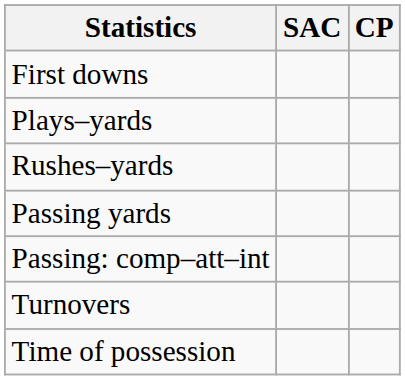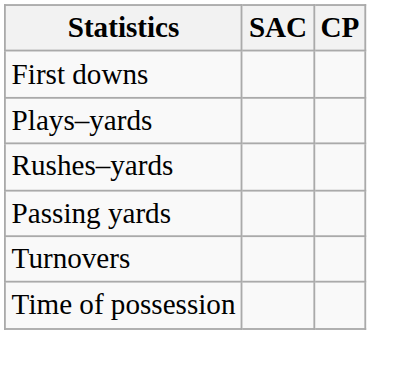- row: (141, 258)
